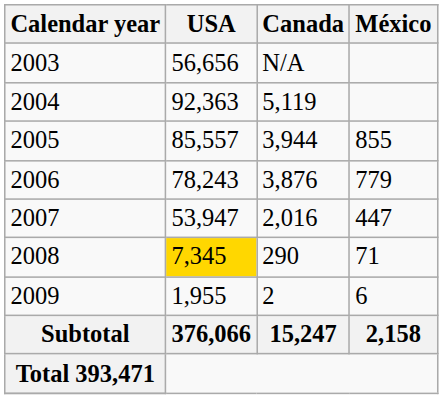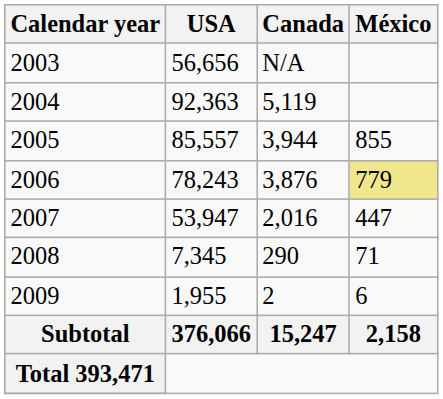(374, 179) no background -> (374, 179) khaki background
(199, 256) gold background -> (199, 256) no background
